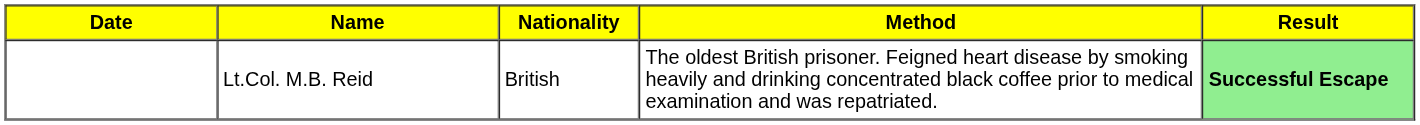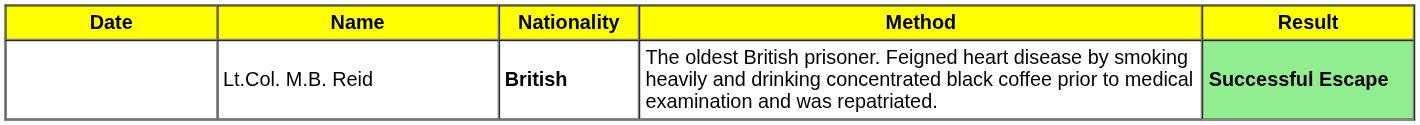(532, 79) normal -> (536, 79) bold
